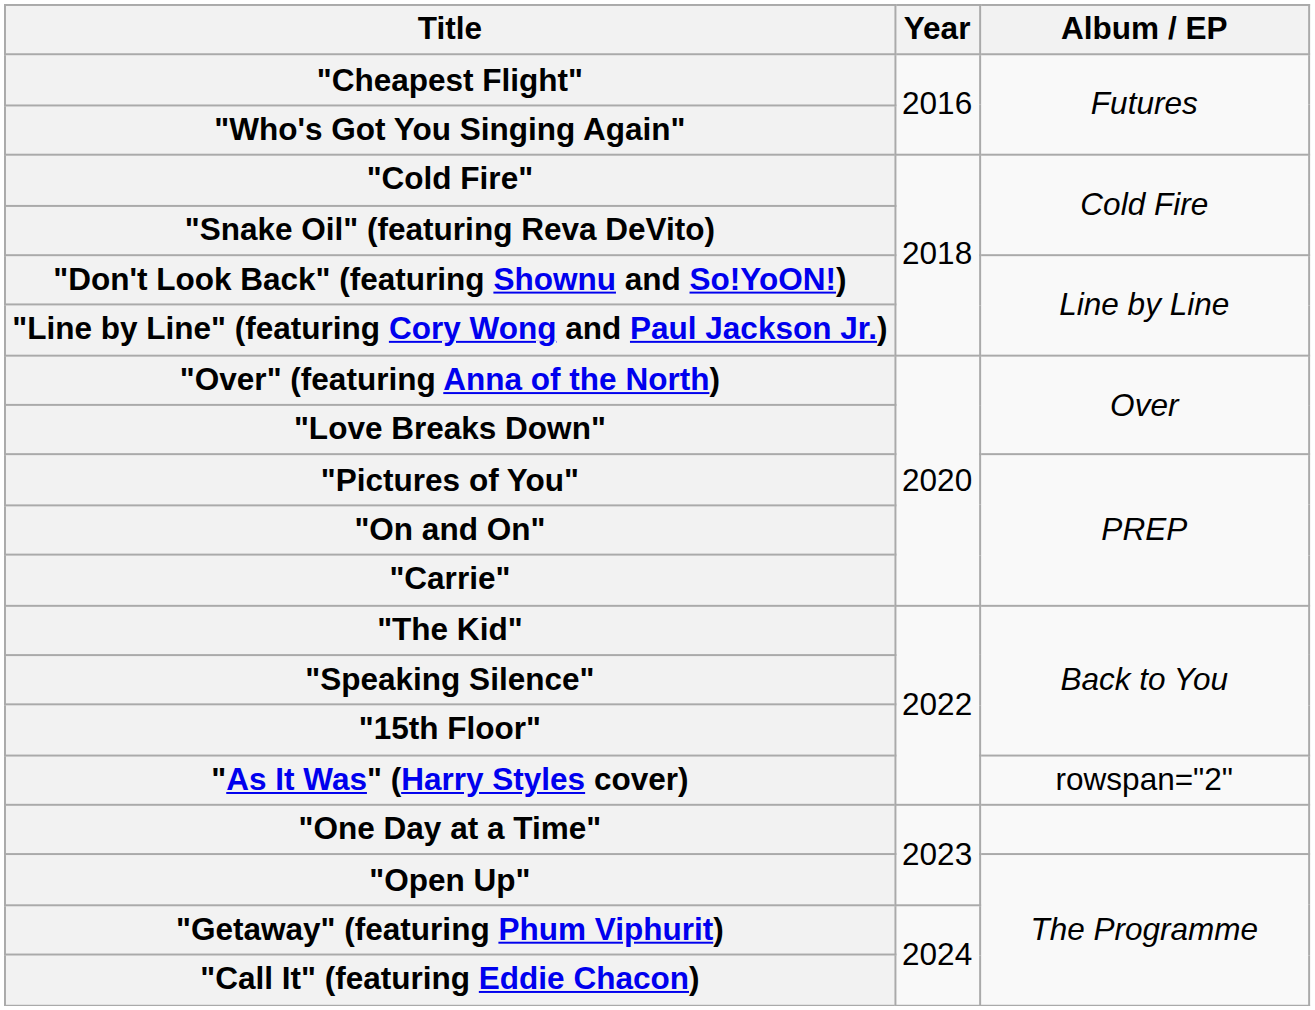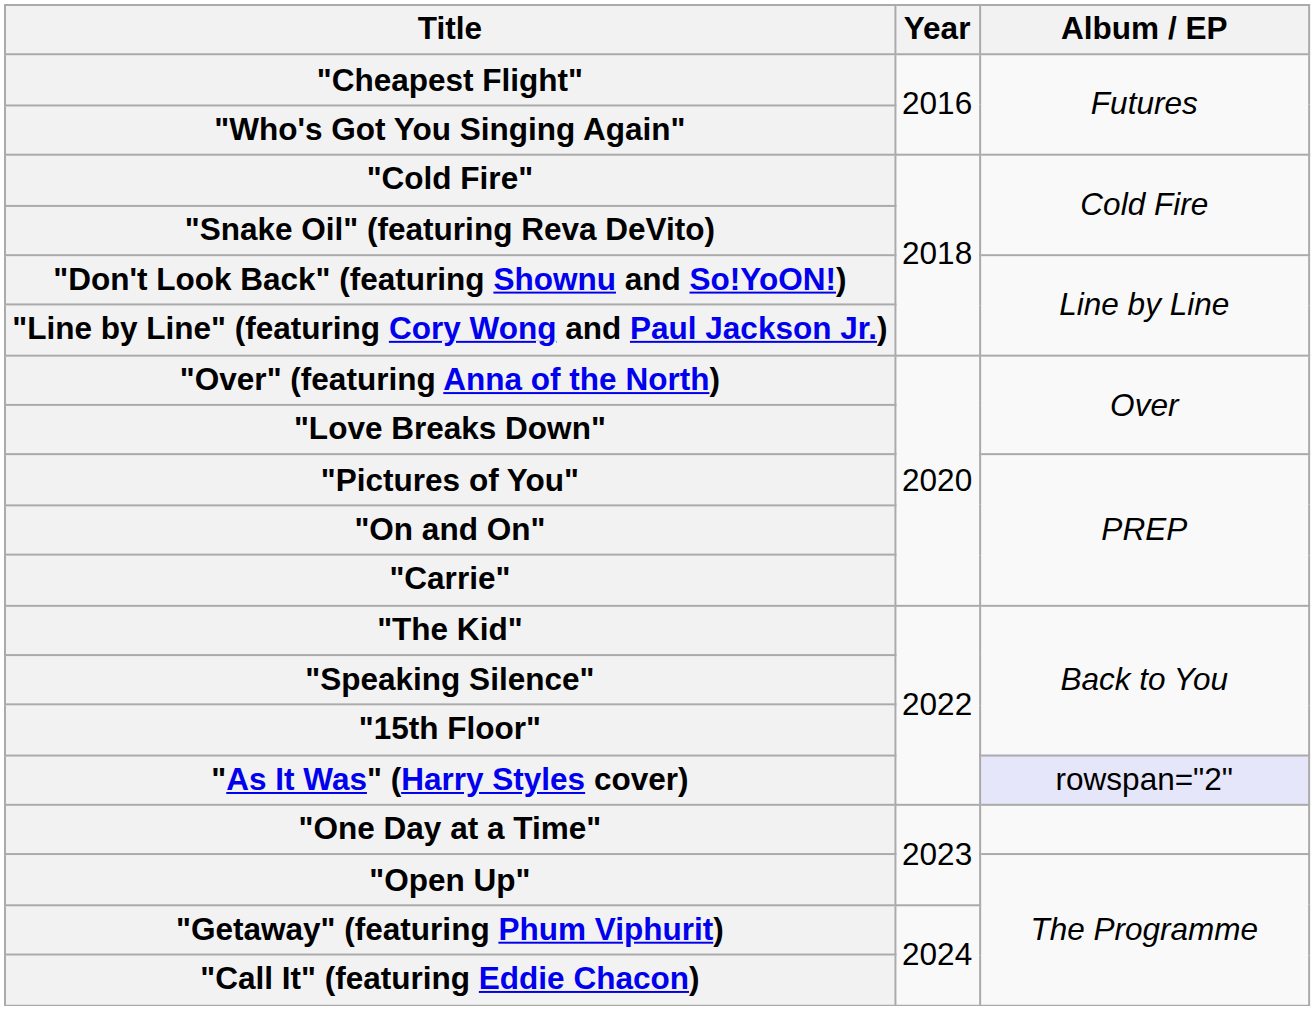(1144, 779) no background -> (1144, 779) lavender background
